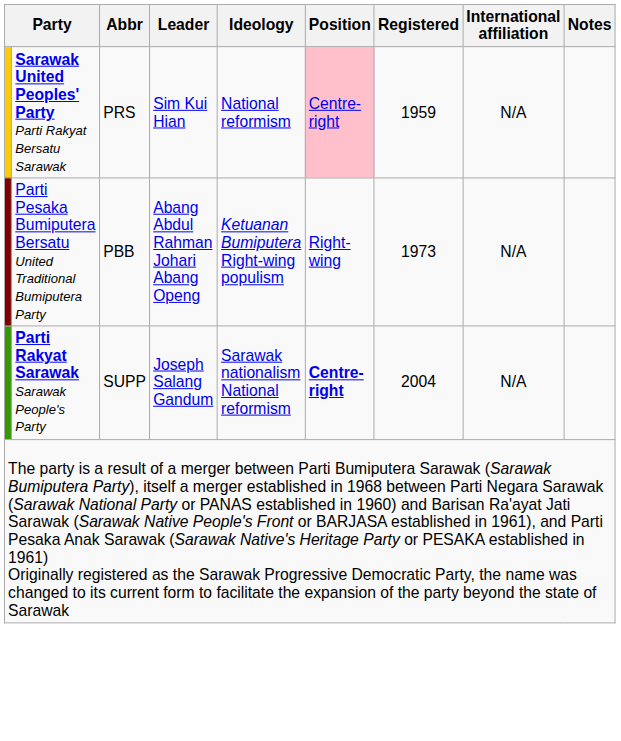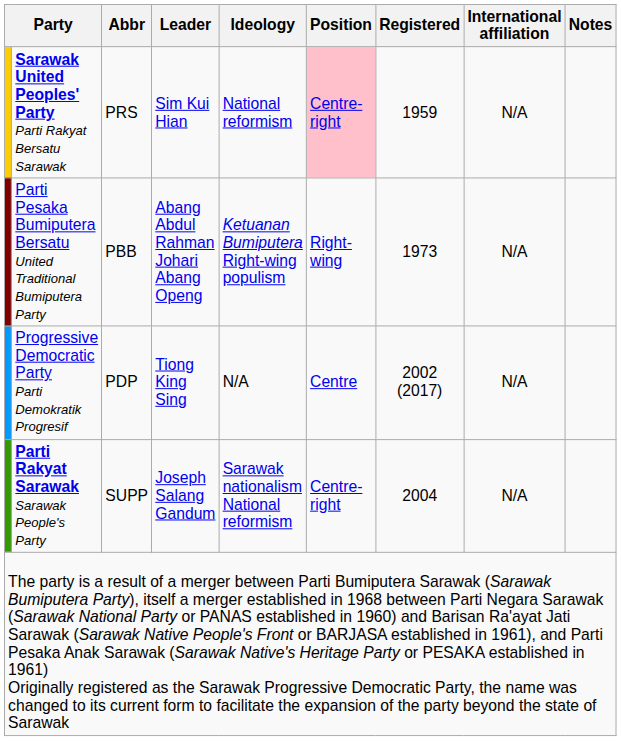+ row: (57, 382)
(336, 382) bold -> (336, 495) normal
